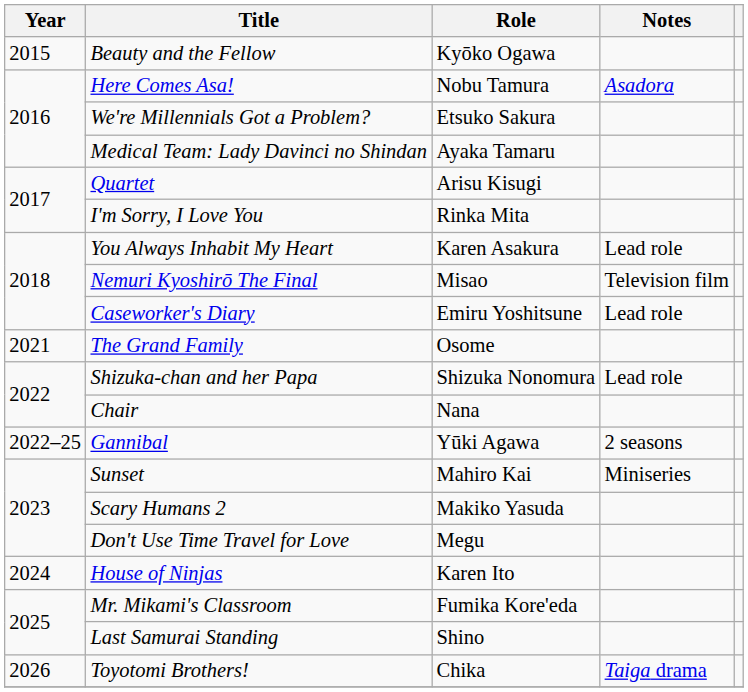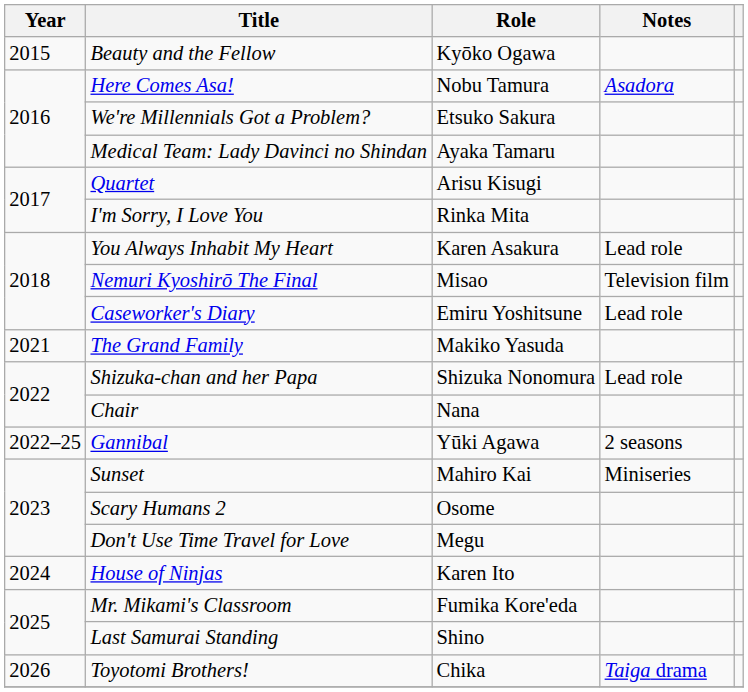(465, 345) Osome -> (500, 345) Makiko Yasuda
(500, 507) Makiko Yasuda -> (465, 507) Osome
